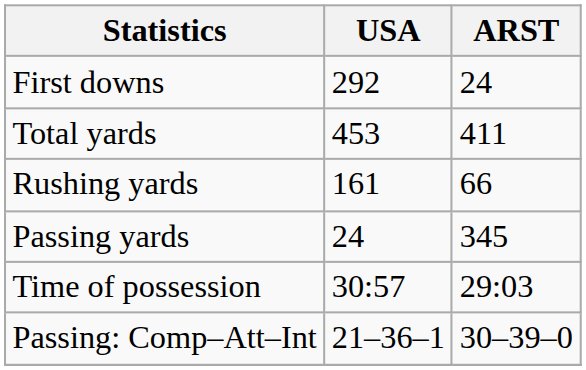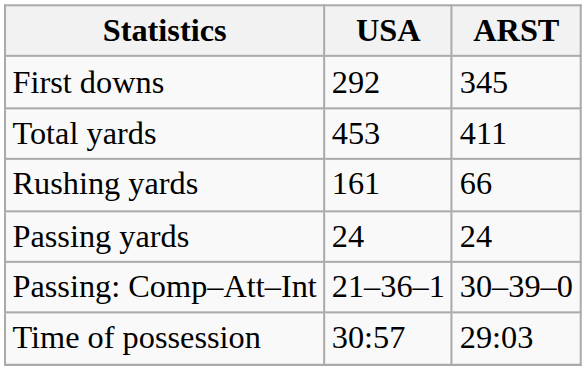(476, 81) 24 -> (484, 81) 345
(484, 235) 345 -> (476, 235) 24
rows swapped: (165, 337) <-> (137, 286)
